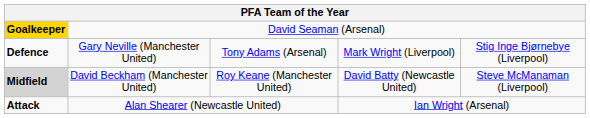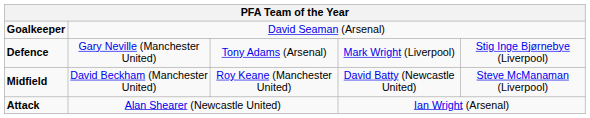(36, 30) gold background -> (36, 30) no background
(27, 82) lightgrey background -> (27, 82) no background
